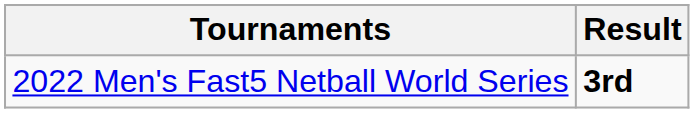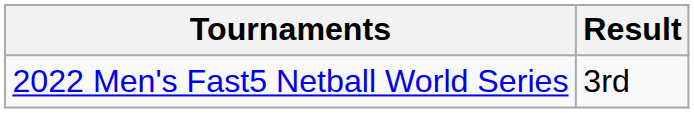(608, 81) bold -> (607, 81) normal
